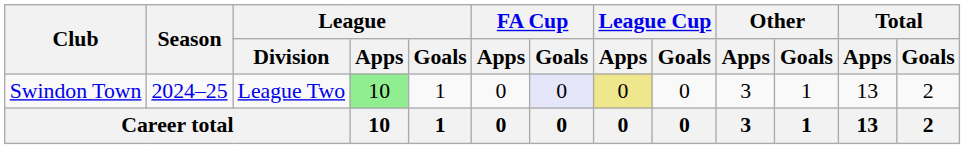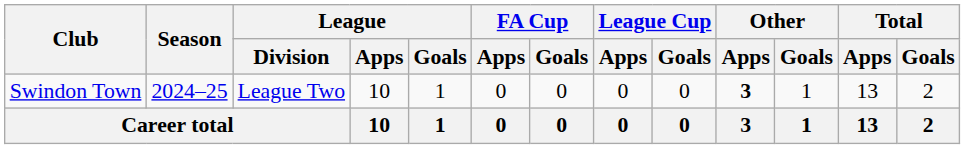(379, 90) lightgreen background -> (379, 90) no background
(562, 90) lavender background -> (562, 90) no background
(623, 90) khaki background -> (623, 90) no background
(746, 90) normal -> (746, 90) bold
